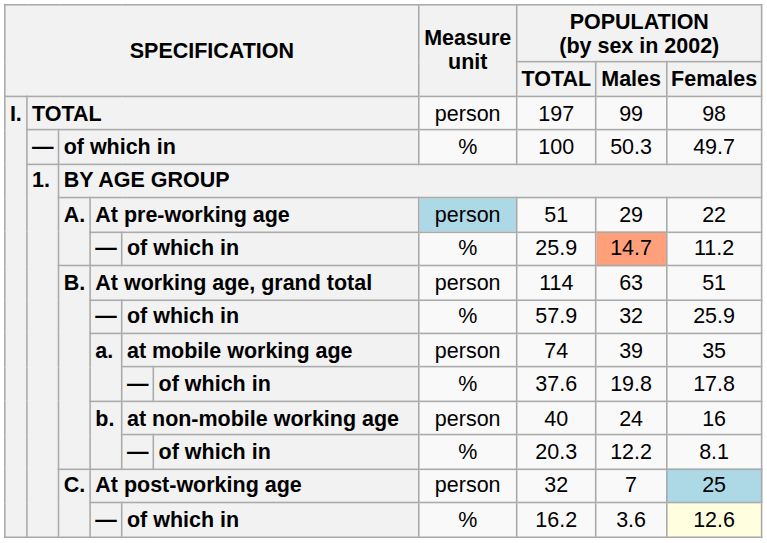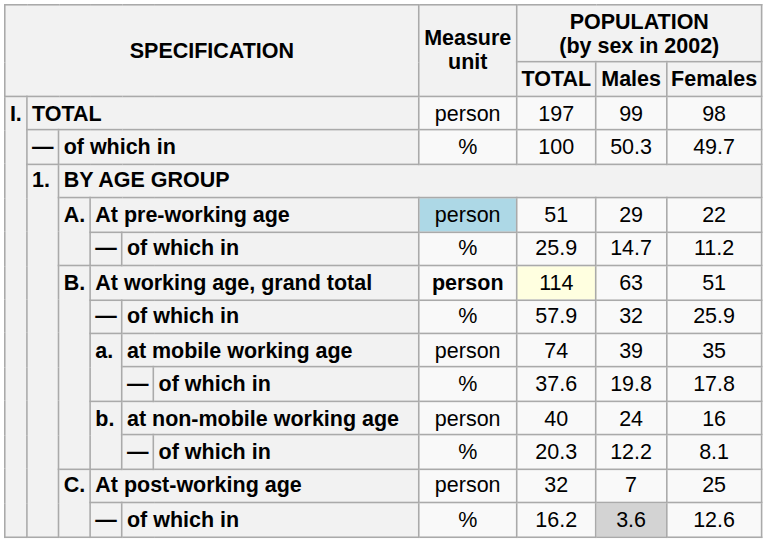(631, 248) lightsalmon background -> (631, 248) no background
(468, 282) normal -> (468, 282) bold
(556, 282) no background -> (556, 282) lightyellow background
(714, 485) lightblue background -> (714, 485) no background
(631, 519) no background -> (631, 519) lightgrey background
(714, 519) lightyellow background -> (714, 519) no background
